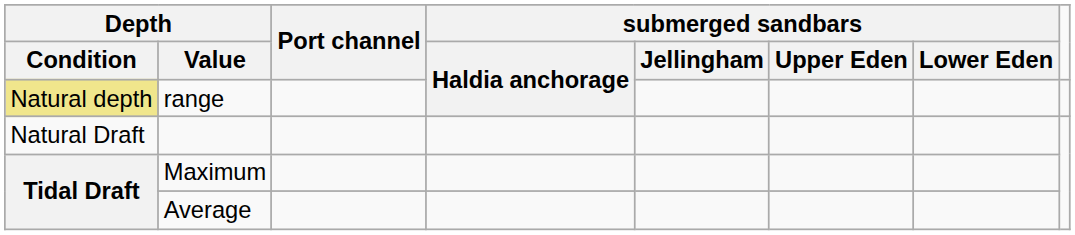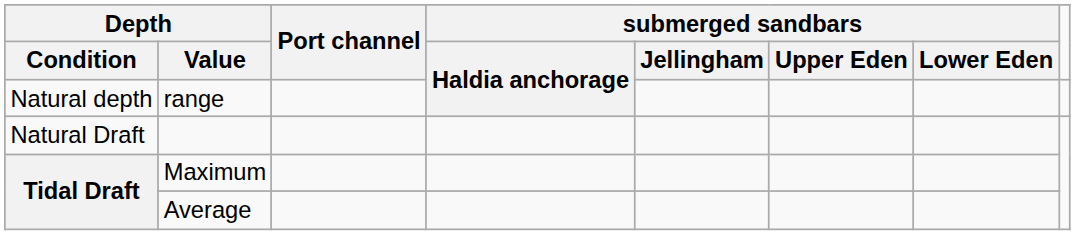(81, 98) khaki background -> (81, 98) no background
